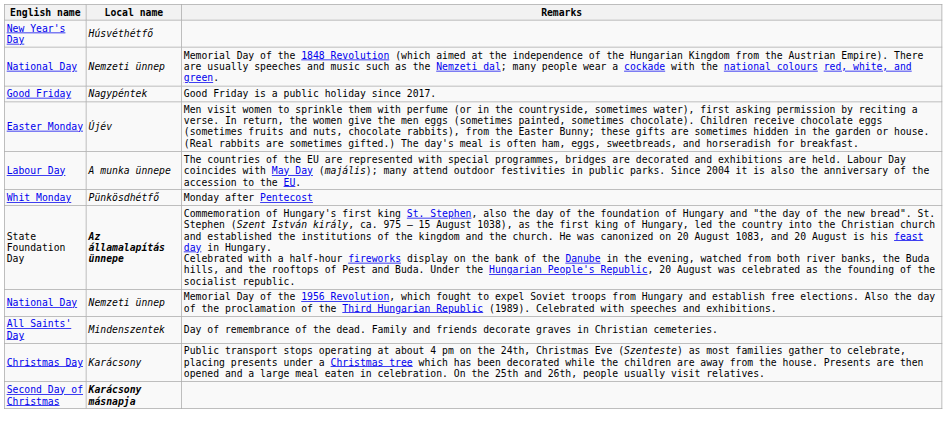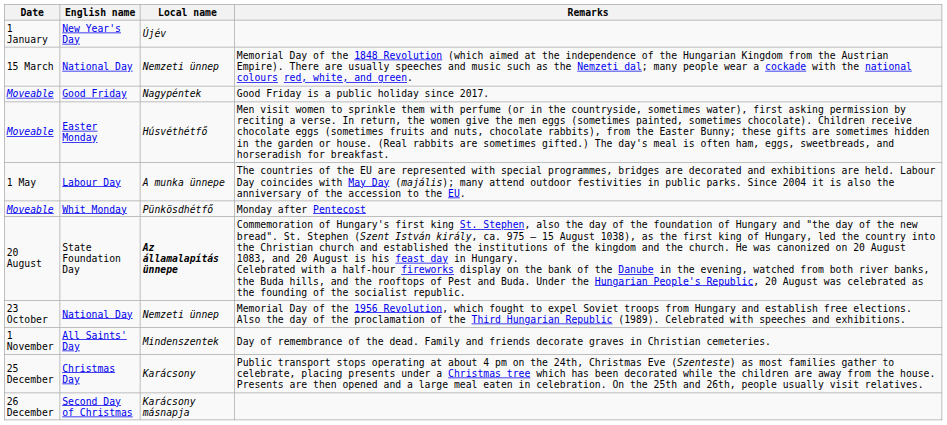+ column: (32, 12)
(121, 34) Húsvéthétfő -> (154, 34) Újév
(100, 127) Újév -> (175, 132) Húsvéthétfő
(115, 395) bold -> (169, 406) normal
